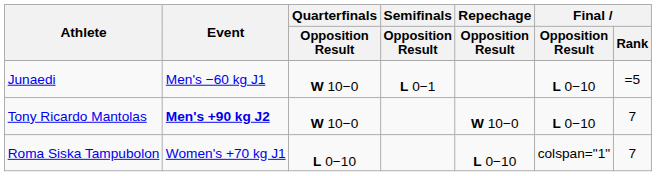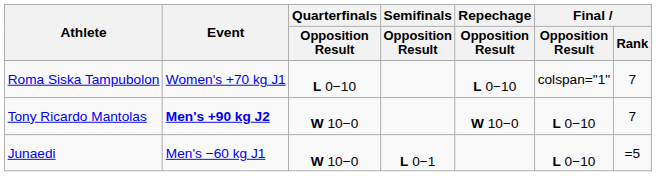rows swapped: (32, 80) <-> (84, 153)
